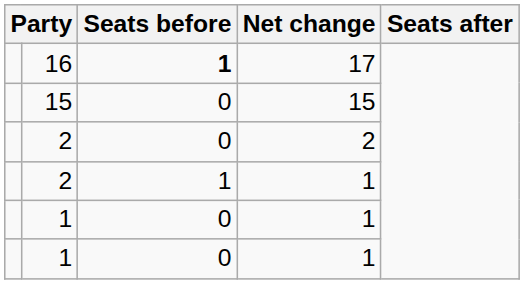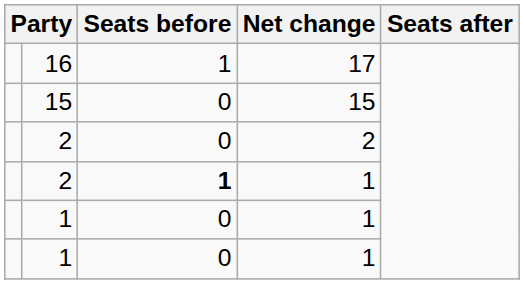(225, 63) bold -> (225, 63) normal
(225, 180) normal -> (225, 180) bold
